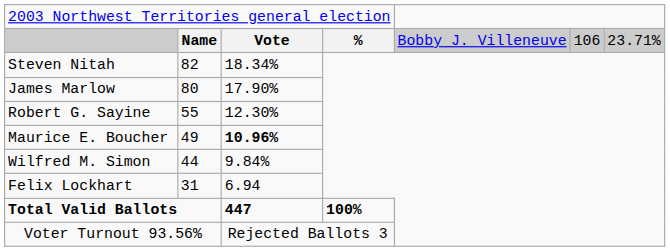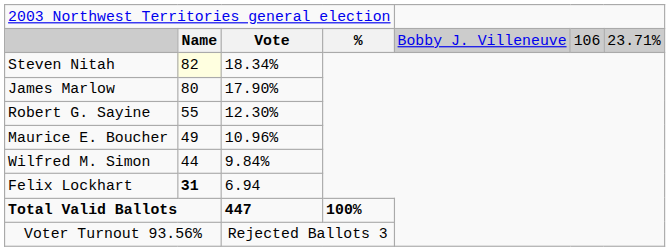(190, 65) no background -> (190, 65) lightyellow background
(252, 137) bold -> (252, 137) normal
(190, 186) normal -> (190, 186) bold
